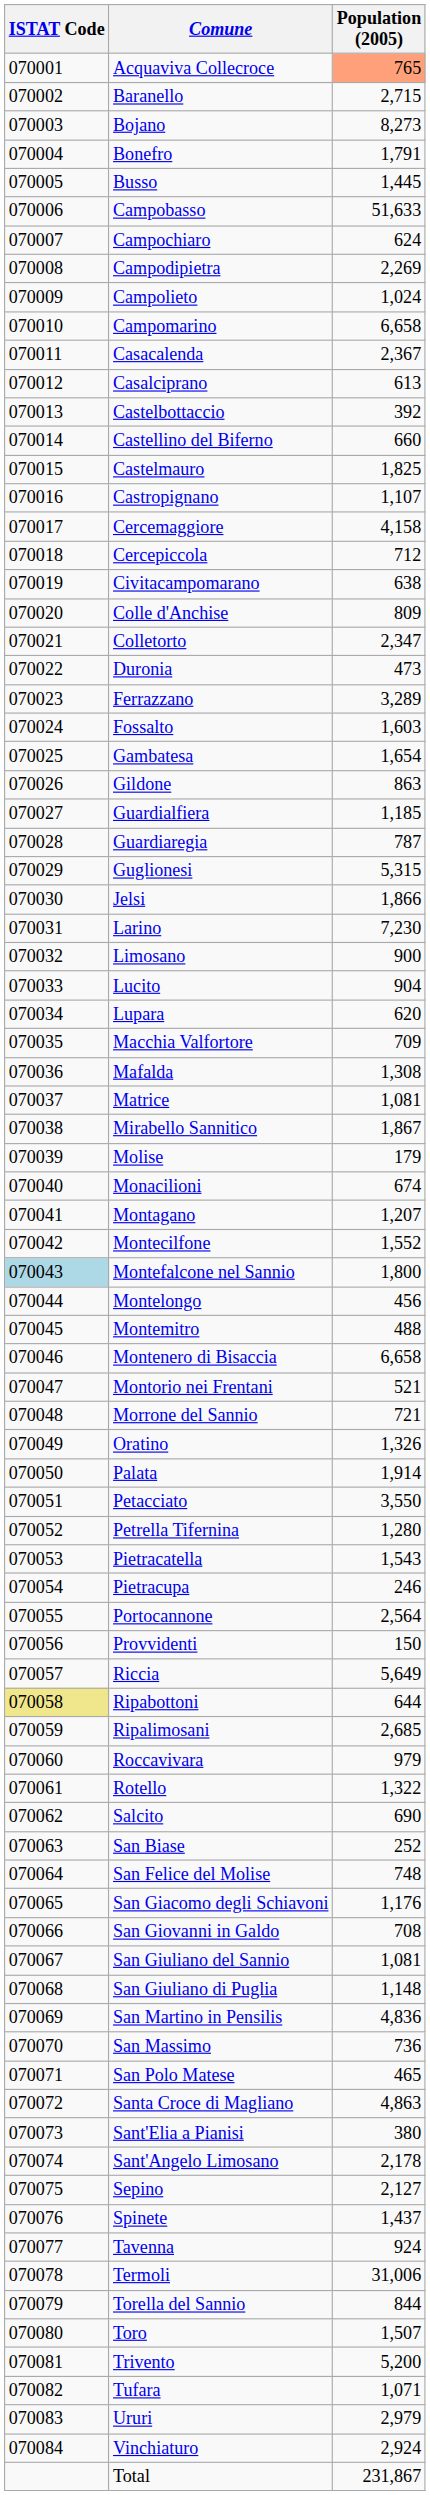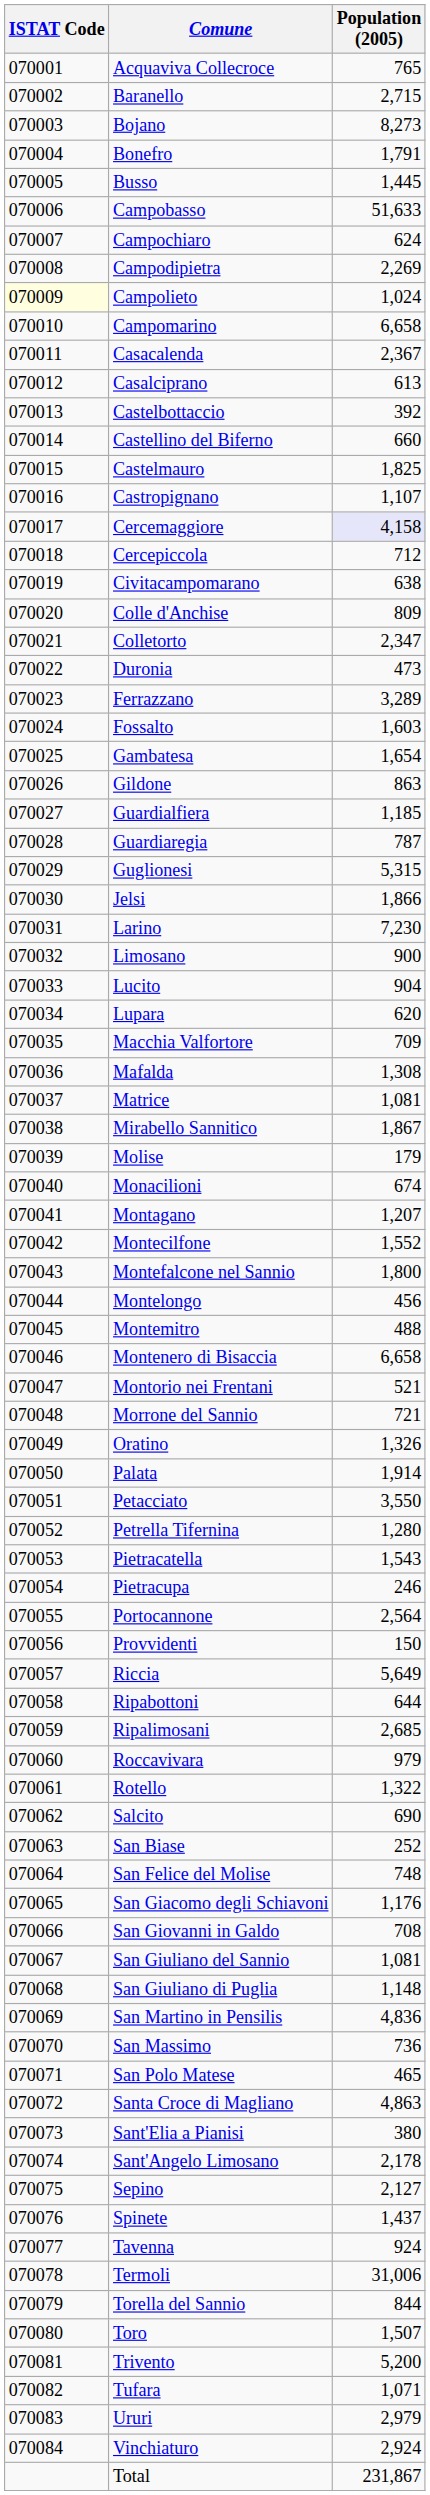(408, 67) lightsalmon background -> (408, 67) no background
(36, 297) no background -> (36, 297) lightyellow background
(401, 526) no background -> (401, 526) lavender background
(36, 1272) lightblue background -> (36, 1272) no background
(36, 1702) khaki background -> (36, 1702) no background
